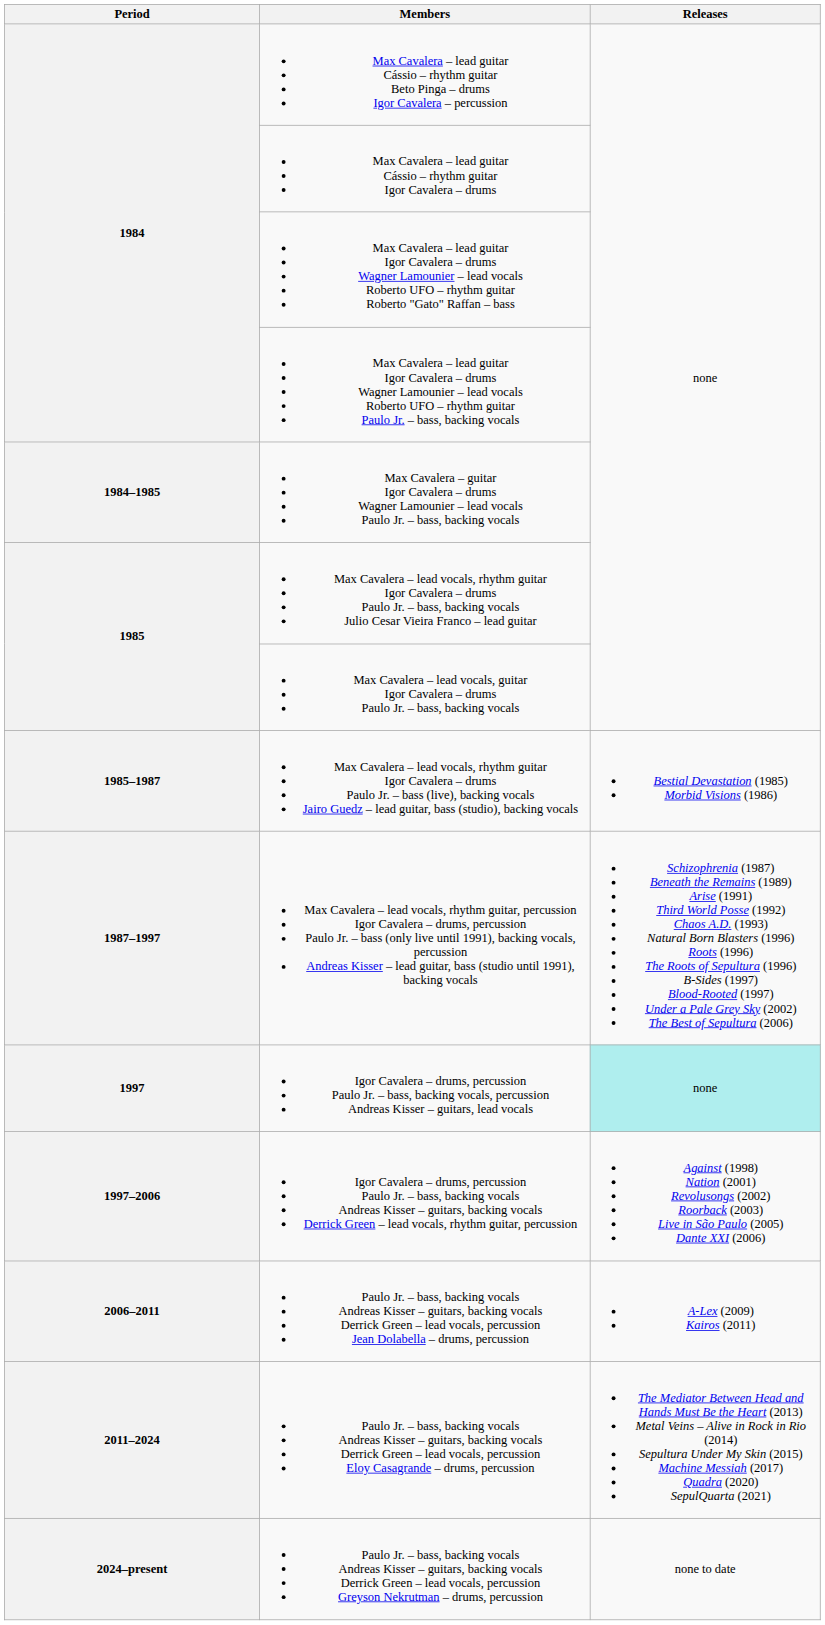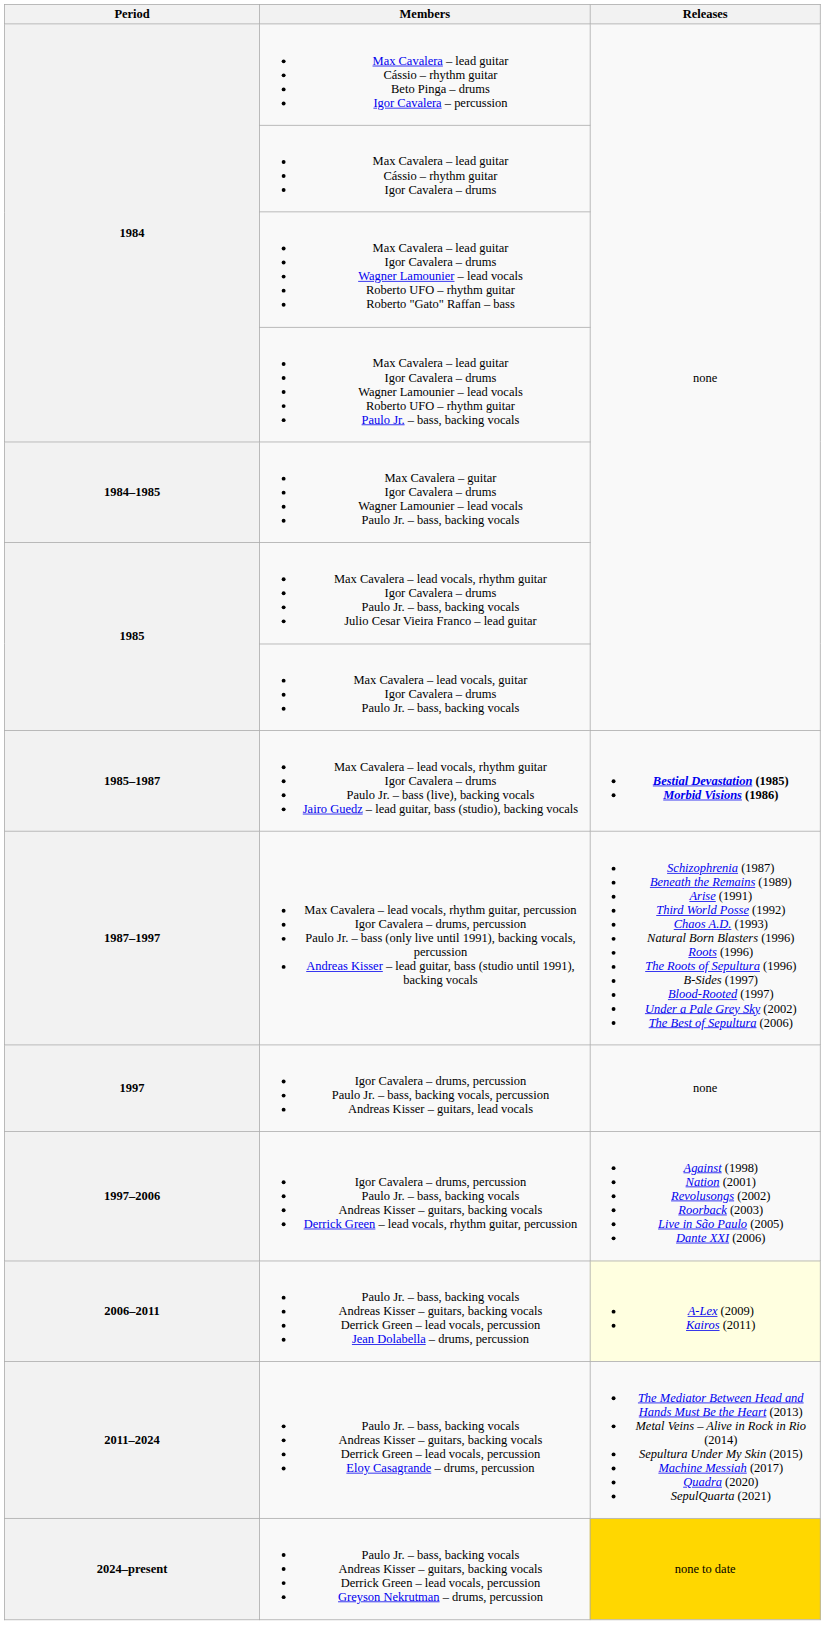(705, 788) normal -> (705, 788) bold
(705, 1088) paleturquoise background -> (705, 1088) no background
(705, 1318) no background -> (705, 1318) lightyellow background
(705, 1569) no background -> (705, 1569) gold background
